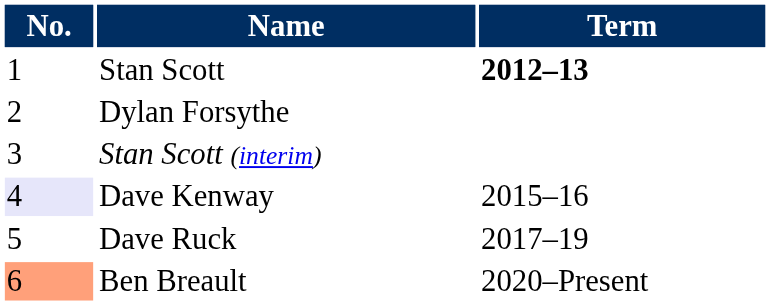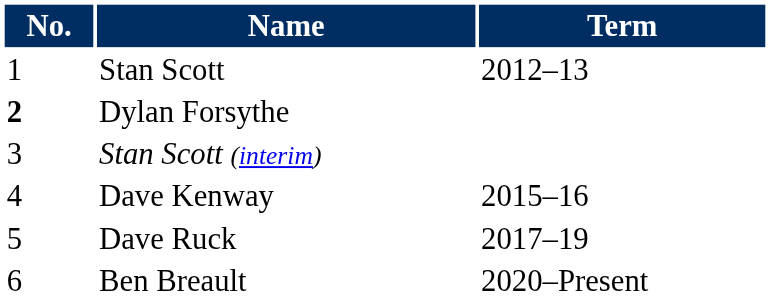(535, 69) bold -> (535, 69) normal
(14, 111) normal -> (14, 111) bold
(14, 196) lavender background -> (14, 196) no background
(14, 280) lightsalmon background -> (14, 280) no background
